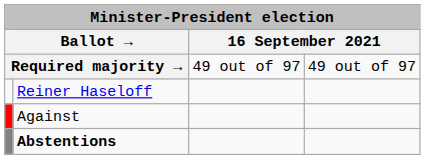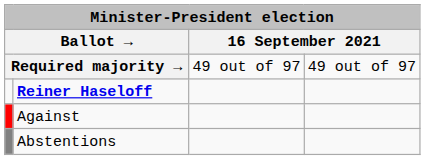(85, 91) normal -> (85, 91) bold
(67, 141) bold -> (67, 141) normal
